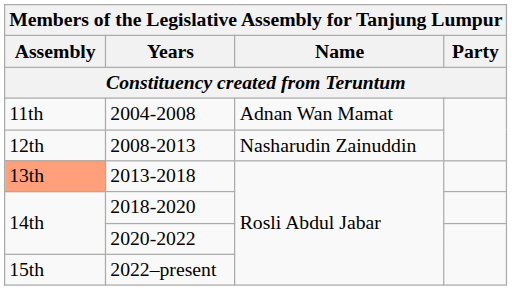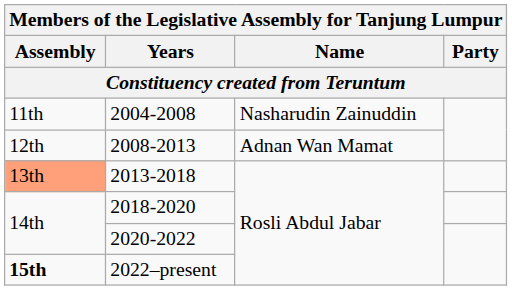(316, 113) Adnan Wan Mamat -> (328, 113) Nasharudin Zainuddin
(328, 144) Nasharudin Zainuddin -> (316, 144) Adnan Wan Mamat
(27, 269) normal -> (28, 269) bold
